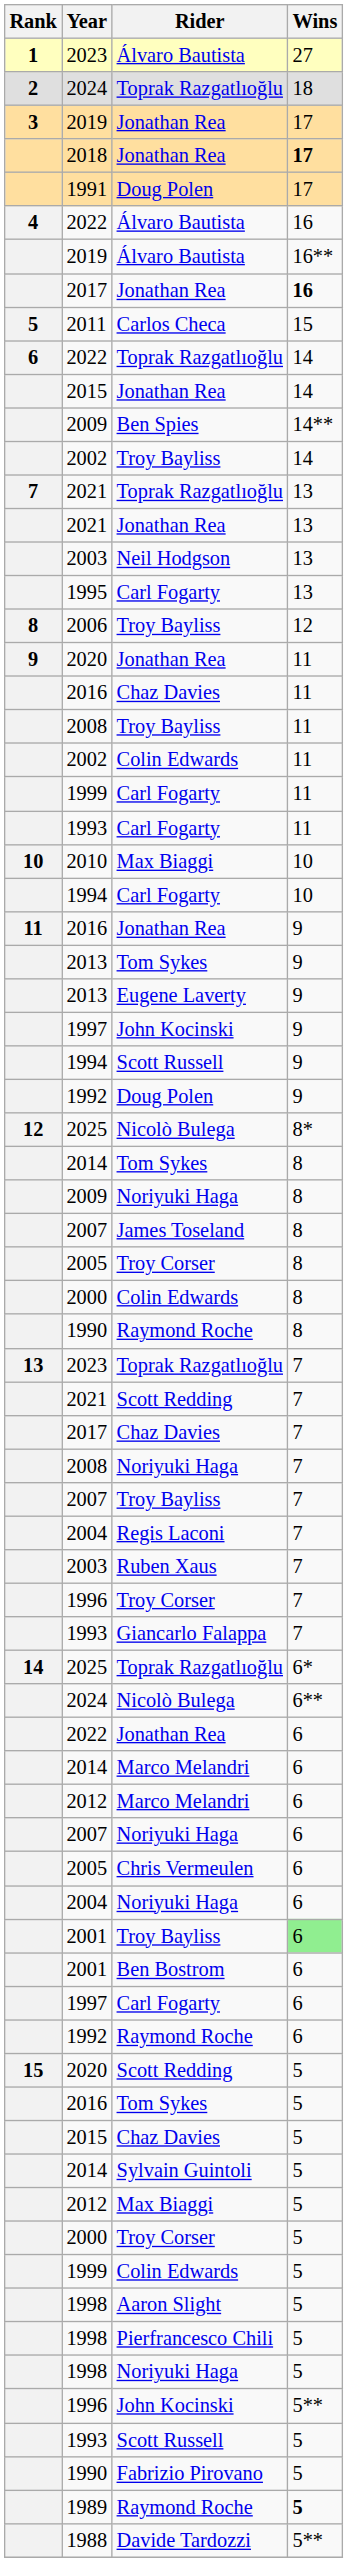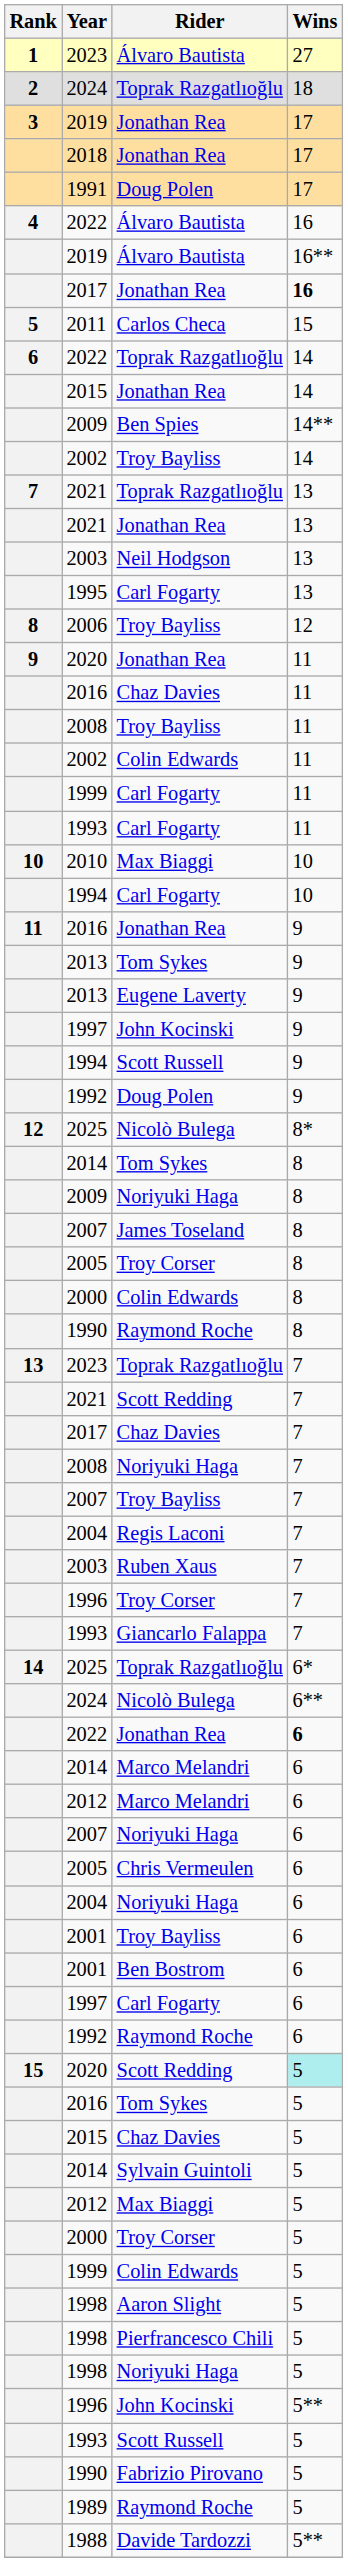(303, 155) bold -> (303, 155) normal
(298, 1734) normal -> (298, 1734) bold
(298, 1935) lightgreen background -> (298, 1935) no background
(298, 2070) no background -> (298, 2070) paleturquoise background
(298, 2506) bold -> (298, 2506) normal
